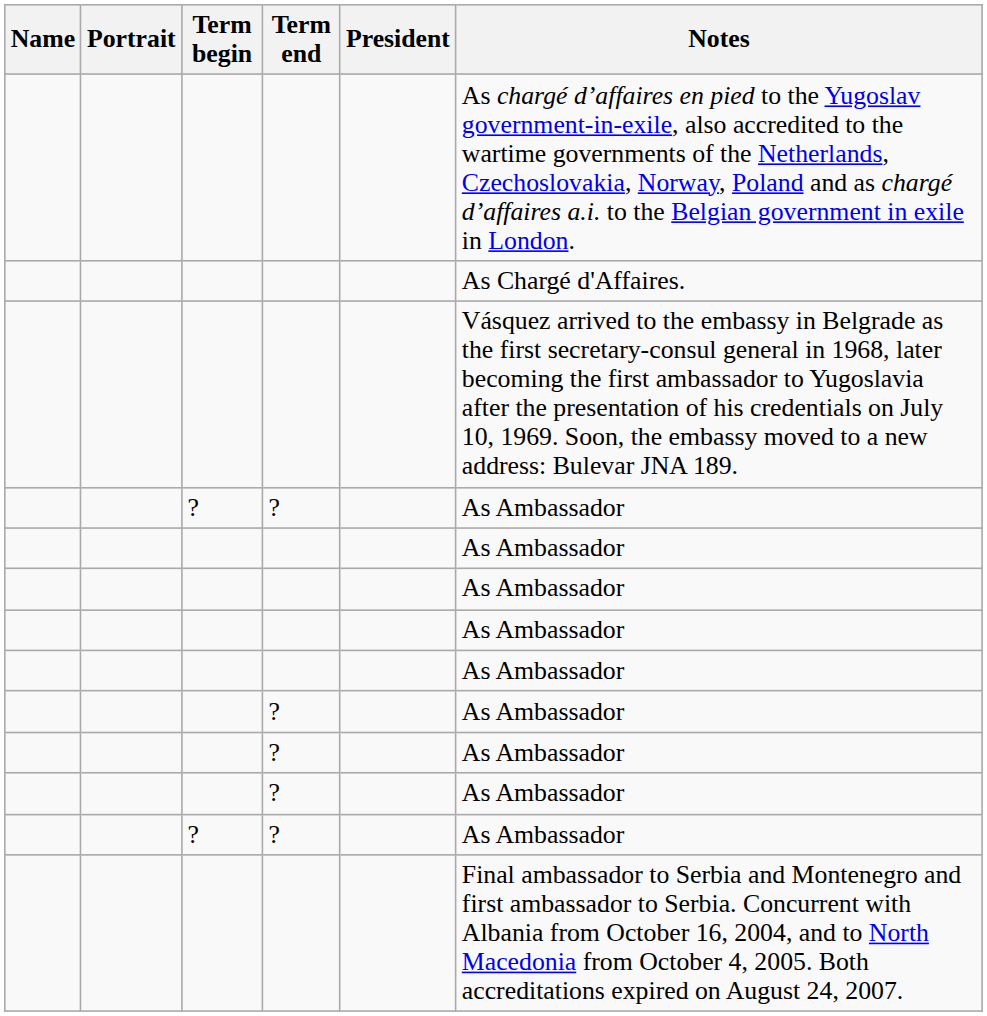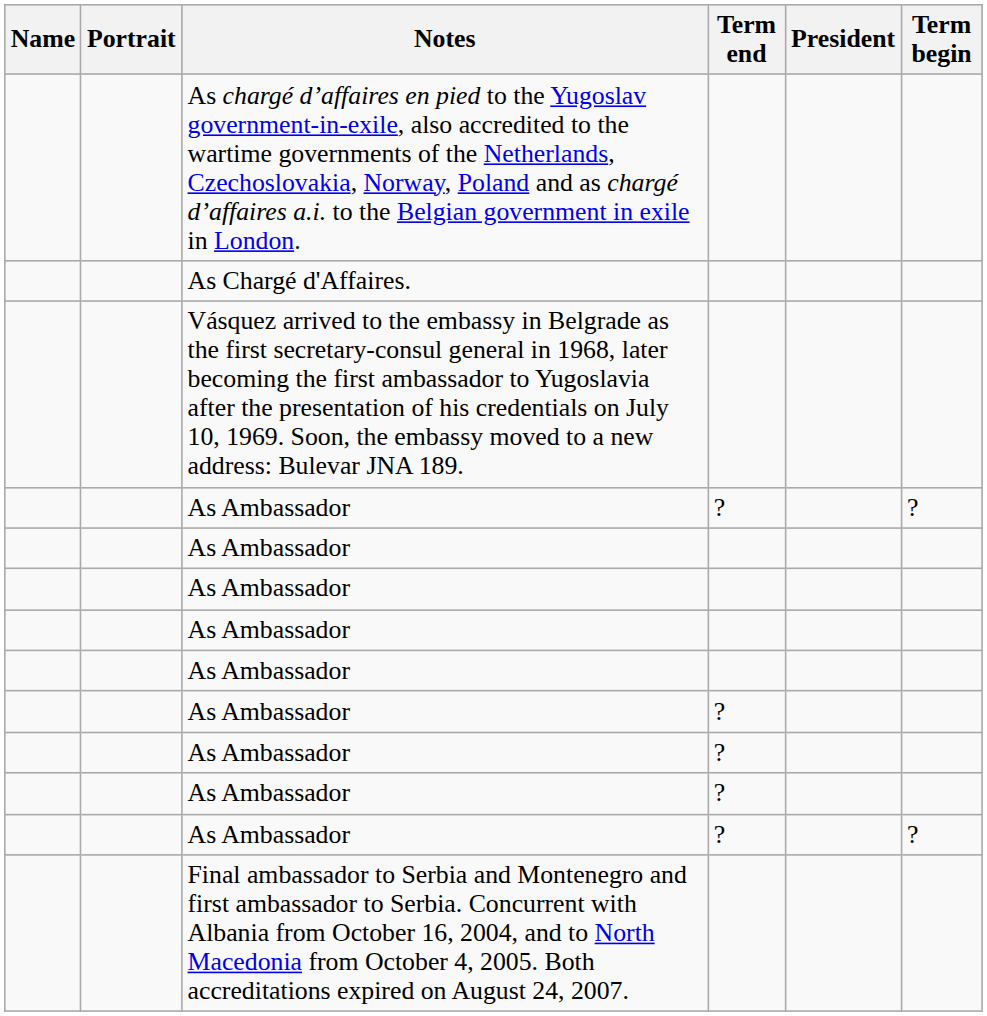columns swapped: (222, 39) <-> (719, 39)
